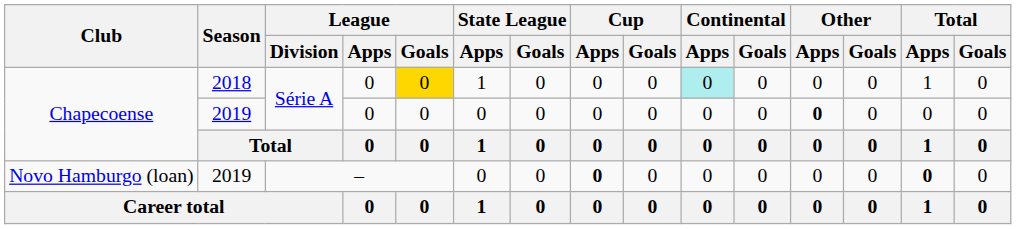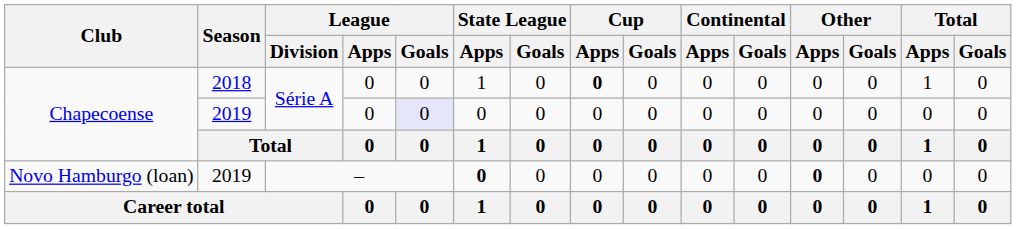(425, 82) gold background -> (425, 82) no background
(597, 82) normal -> (597, 82) bold
(707, 82) paleturquoise background -> (707, 82) no background
(425, 113) no background -> (425, 113) lavender background
(817, 113) bold -> (817, 113) normal
(481, 176) normal -> (481, 176) bold
(597, 176) bold -> (597, 176) normal
(817, 176) normal -> (817, 176) bold
(927, 176) bold -> (927, 176) normal
